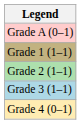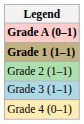(40, 32) normal -> (42, 32) bold
(40, 51) normal -> (41, 51) bold
